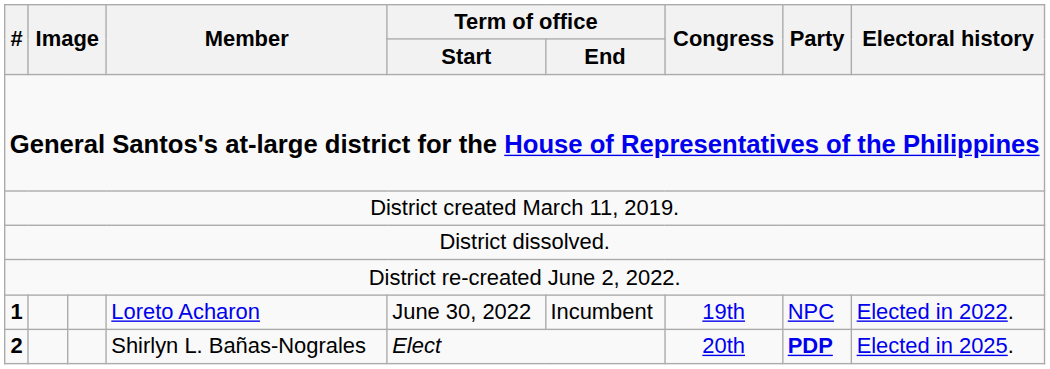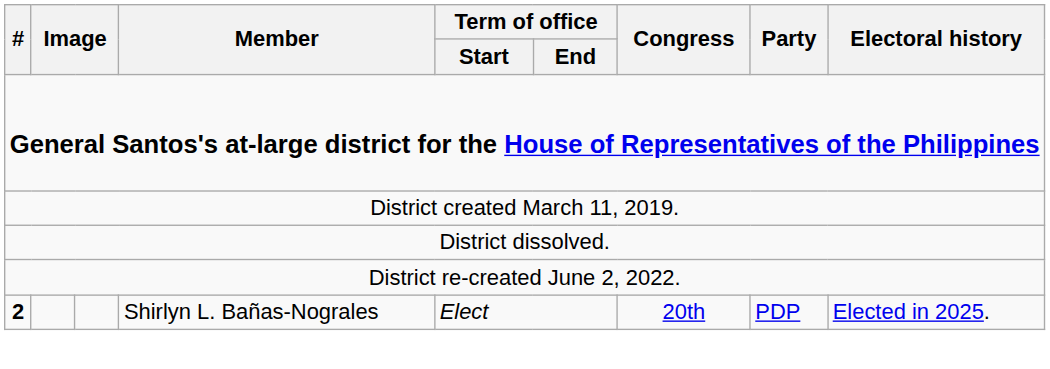- row: (17, 311)
(810, 346) bold -> (778, 311) normal
